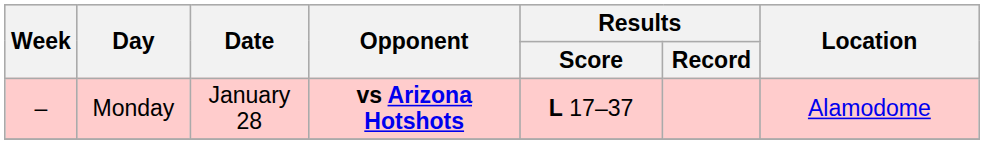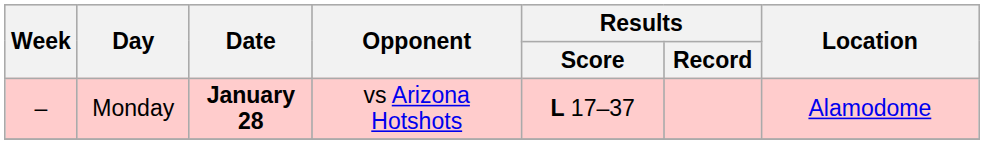(249, 109) normal -> (251, 109) bold
(414, 109) bold -> (417, 109) normal
